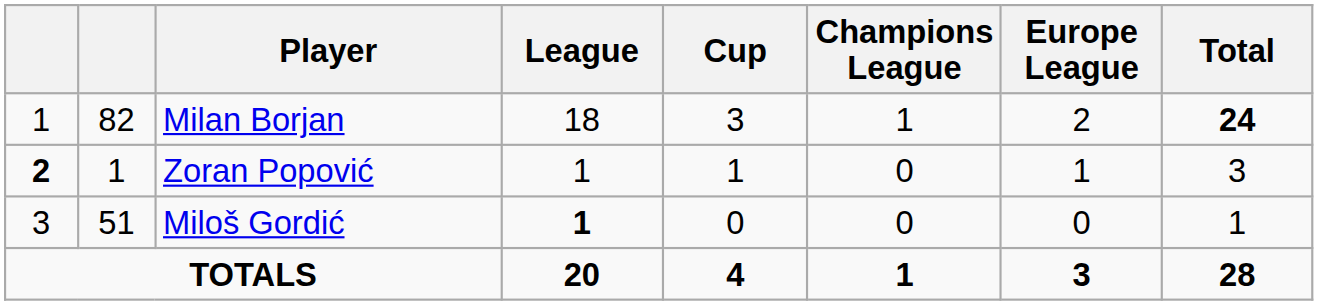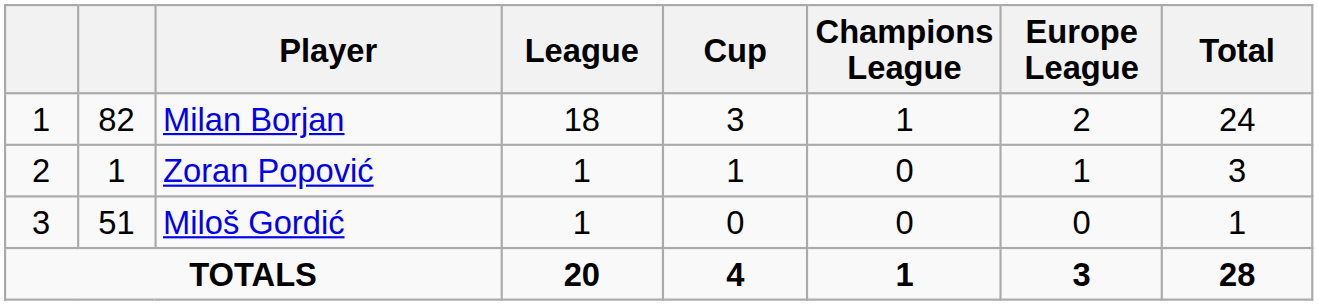(1237, 119) bold -> (1237, 119) normal
(41, 171) bold -> (41, 171) normal
(582, 223) bold -> (582, 223) normal
